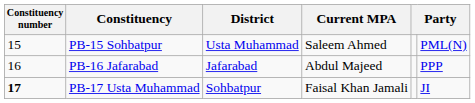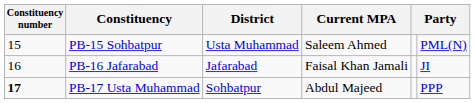(344, 66) Abdul Majeed -> (356, 66) Faisal Khan Jamali
(432, 66) PPP -> (425, 66) JI
(356, 87) Faisal Khan Jamali -> (344, 87) Abdul Majeed
(425, 87) JI -> (432, 87) PPP
